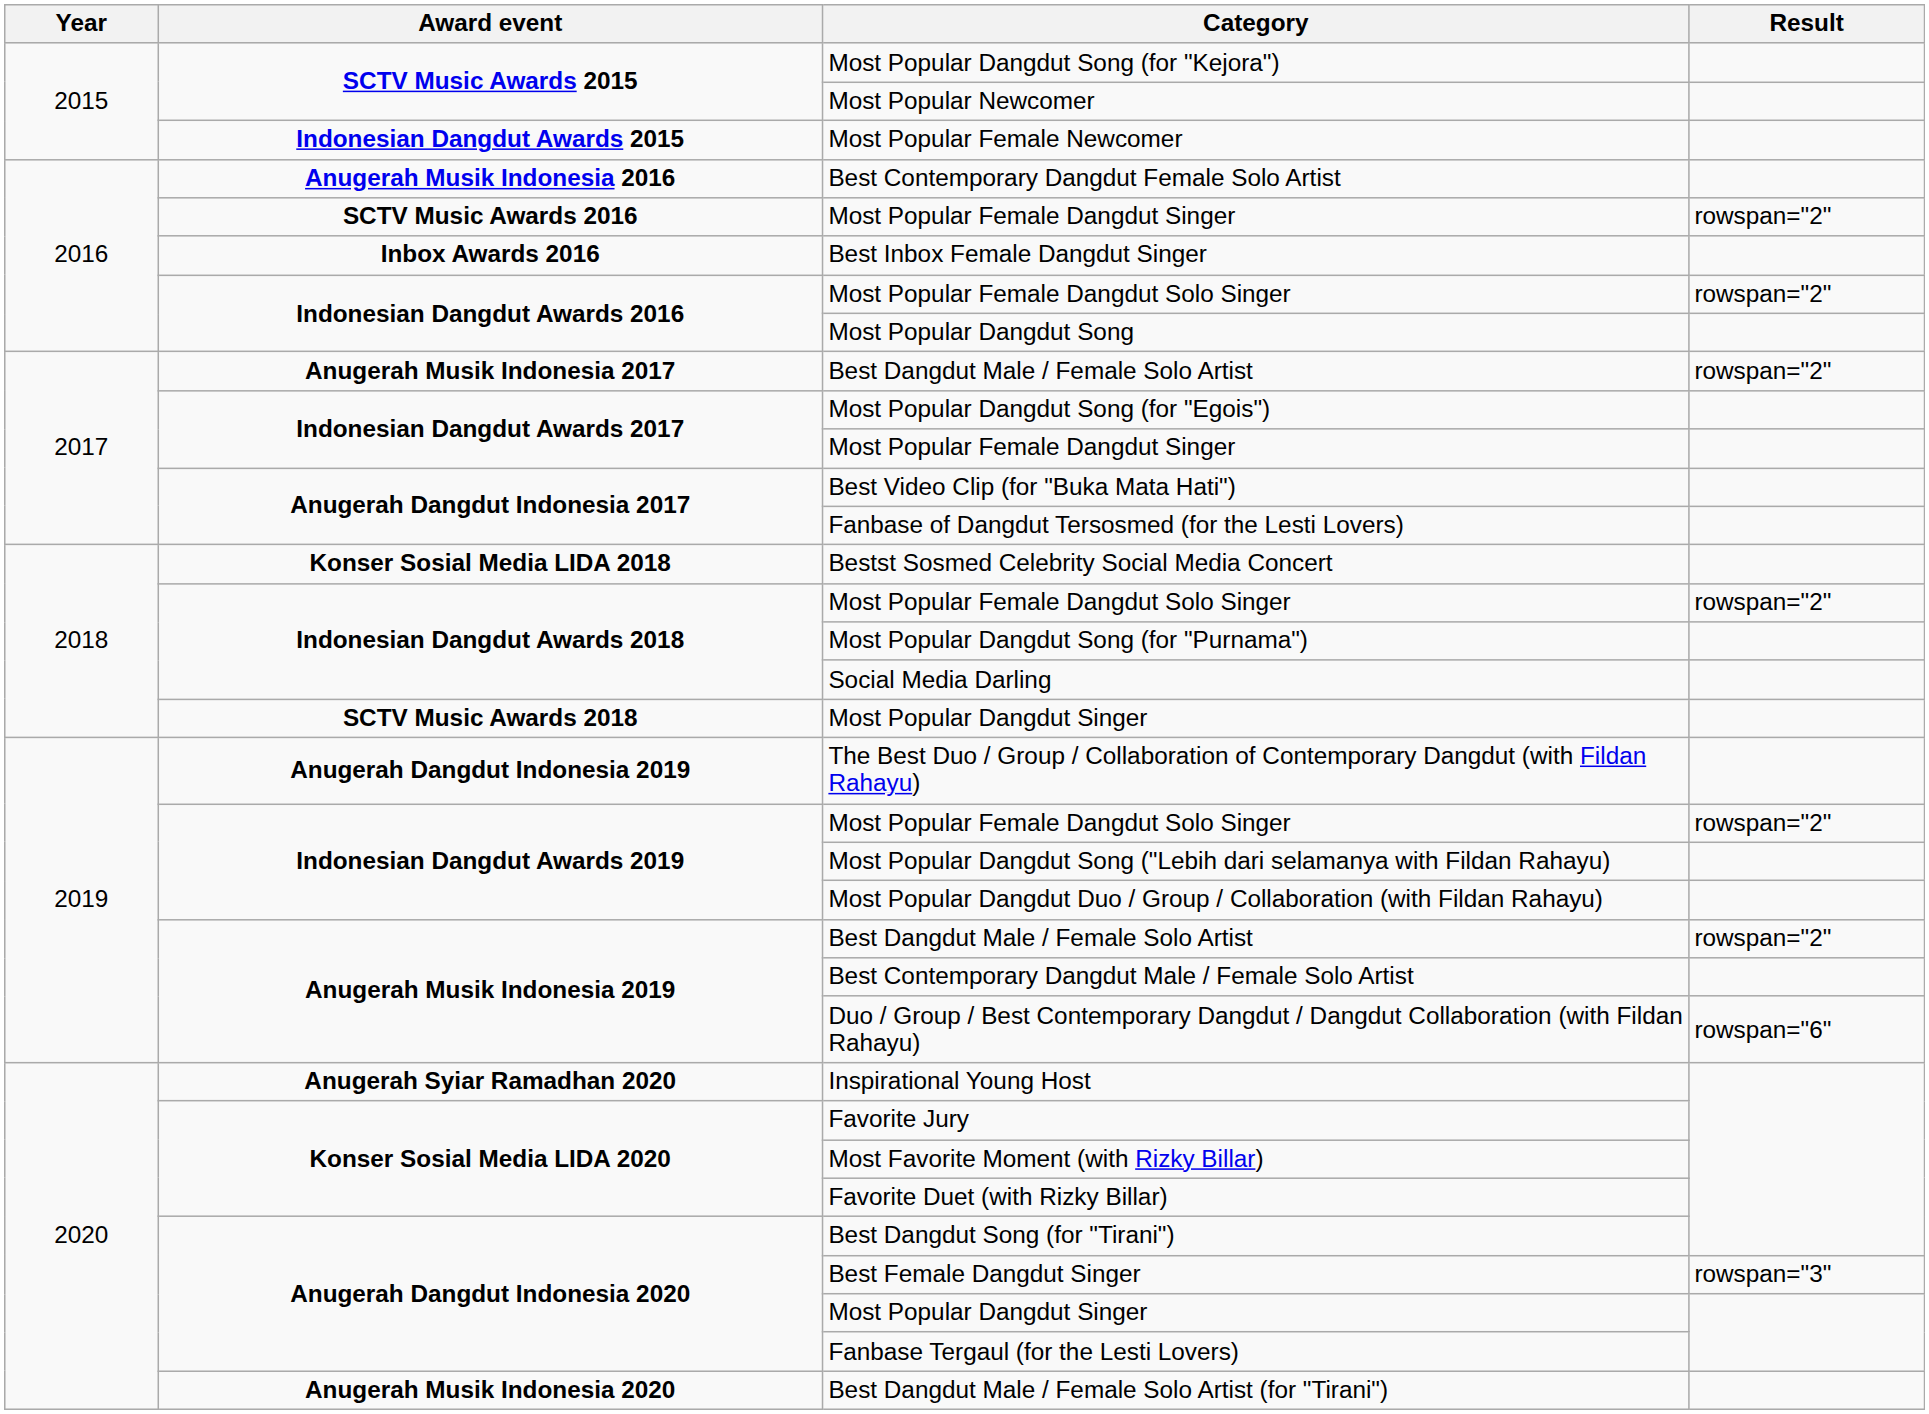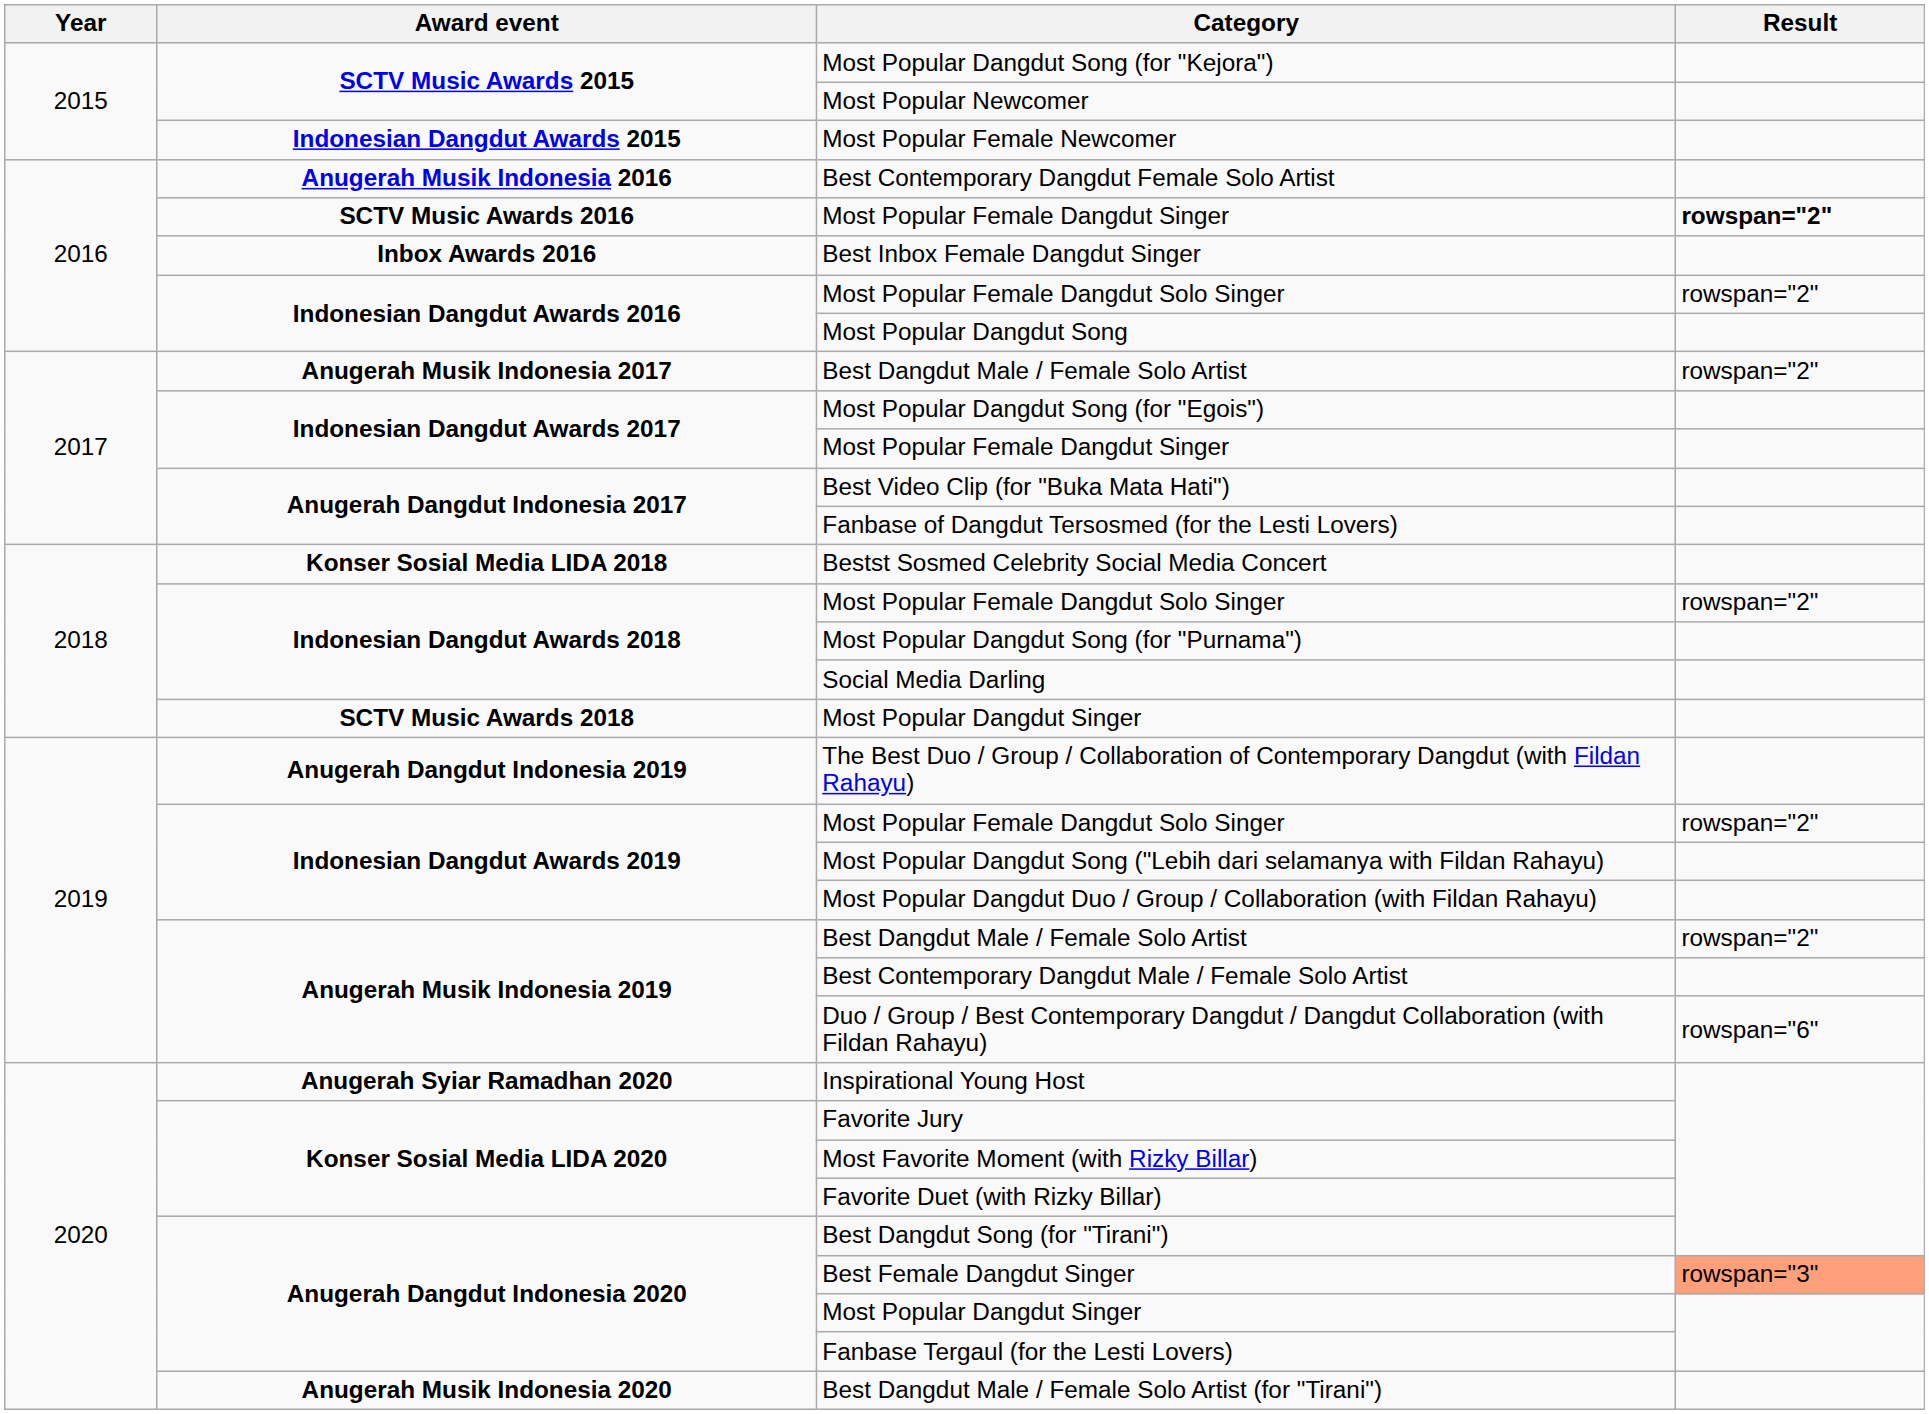(1763, 216) normal -> (1757, 216) bold
(1763, 1274) no background -> (1750, 1274) lightsalmon background
